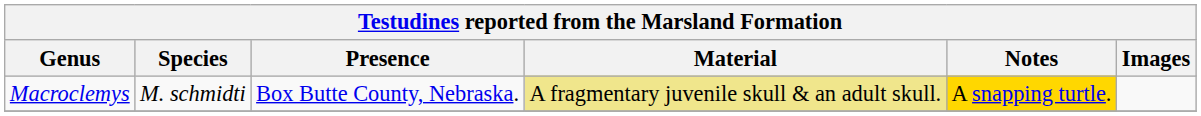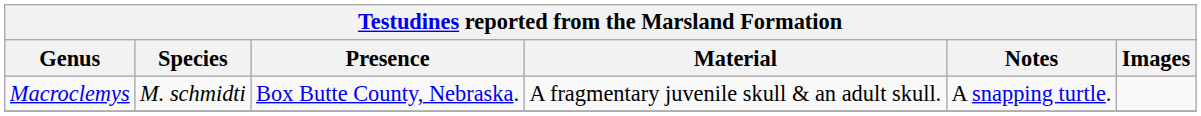(735, 93) khaki background -> (735, 93) no background
(1032, 93) gold background -> (1032, 93) no background
